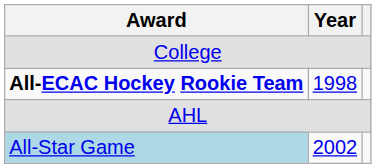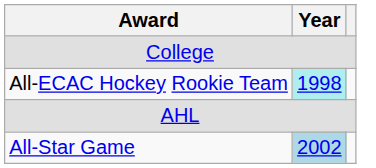(156, 83) bold -> (149, 83) normal
(335, 83) no background -> (319, 83) paleturquoise background
(72, 147) lightblue background -> (72, 147) no background
(335, 147) no background -> (319, 147) lightblue background
